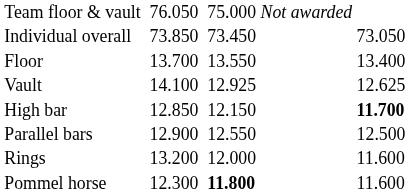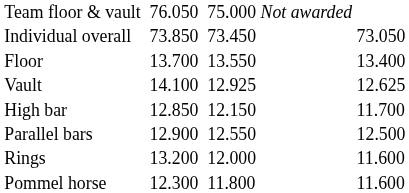(381, 109) bold -> (381, 109) normal
(231, 183) bold -> (231, 183) normal
